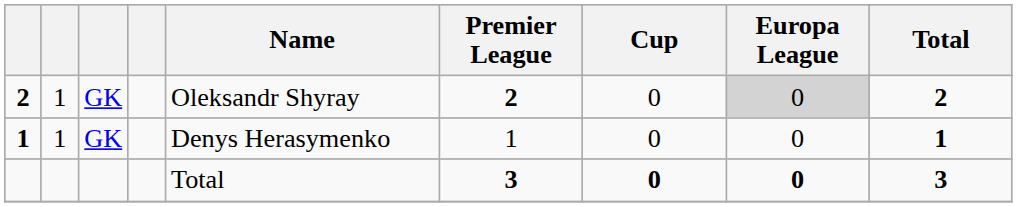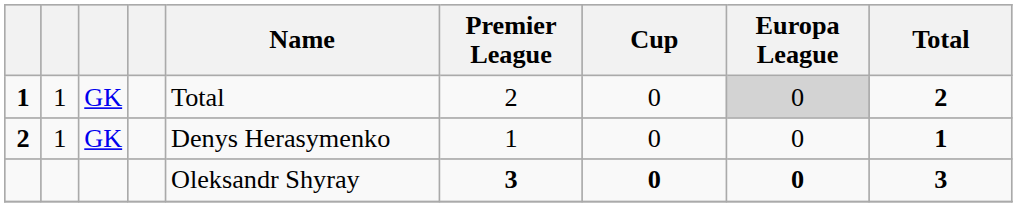(23, 96) 2 -> (23, 96) 1
(265, 96) Oleksandr Shyray -> (198, 96) Total
(511, 96) bold -> (511, 96) normal
(23, 138) 1 -> (23, 138) 2
(198, 179) Total -> (265, 179) Oleksandr Shyray
